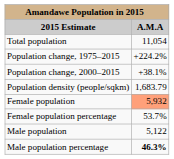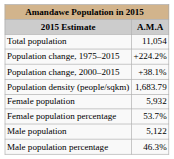(156, 101) lightsalmon background -> (156, 101) no background
(154, 146) bold -> (155, 146) normal
